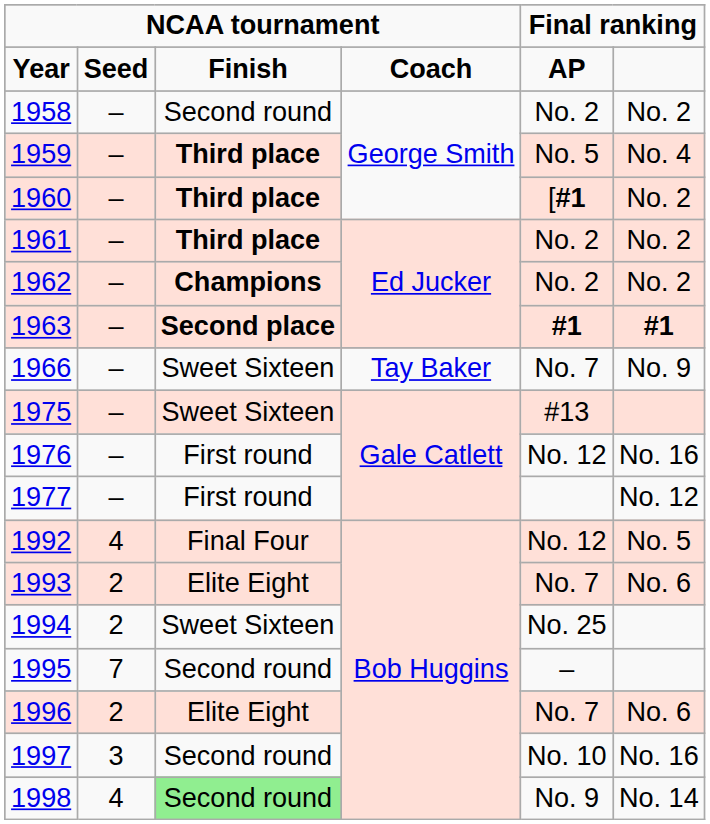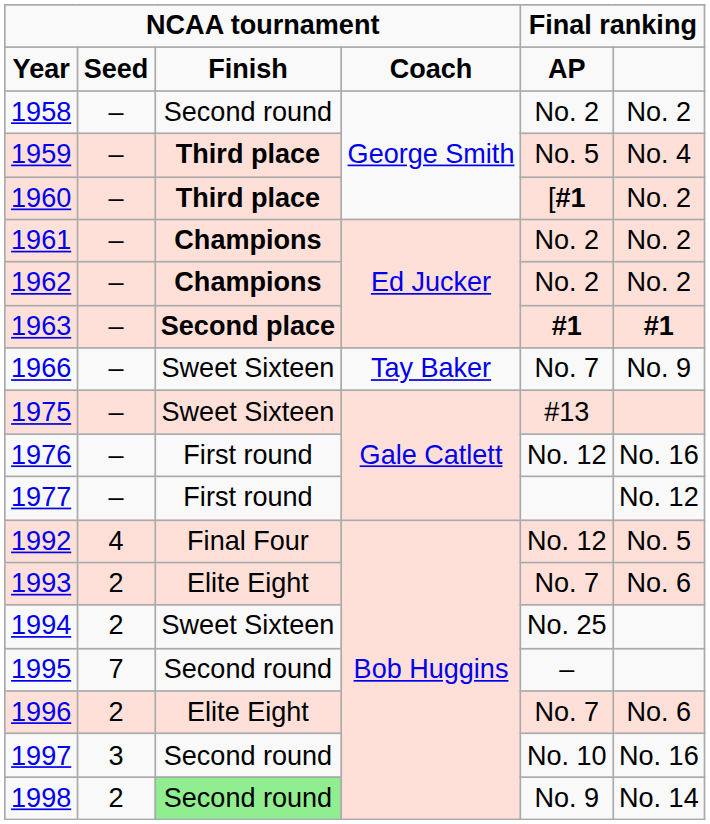(248, 240) Third place -> (248, 240) Champions
(116, 797) 4 -> (116, 797) 2
